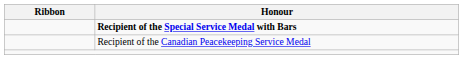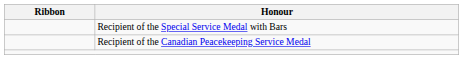(197, 27) bold -> (192, 27) normal
